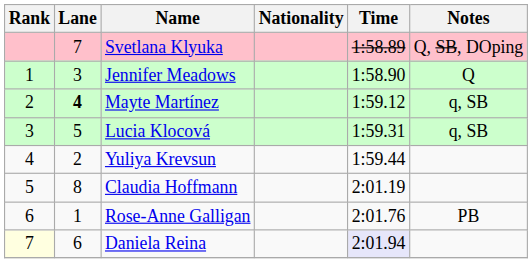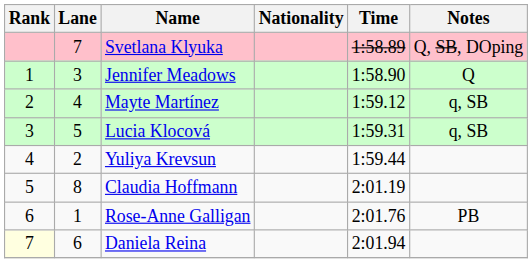(78, 103) bold -> (78, 103) normal
(379, 243) lavender background -> (379, 243) no background
